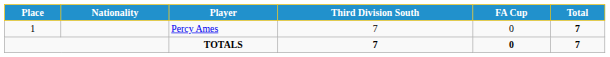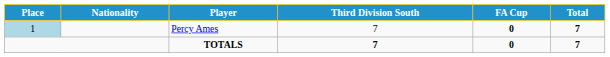(33, 29) no background -> (33, 29) lightblue background
(511, 29) normal -> (511, 29) bold
